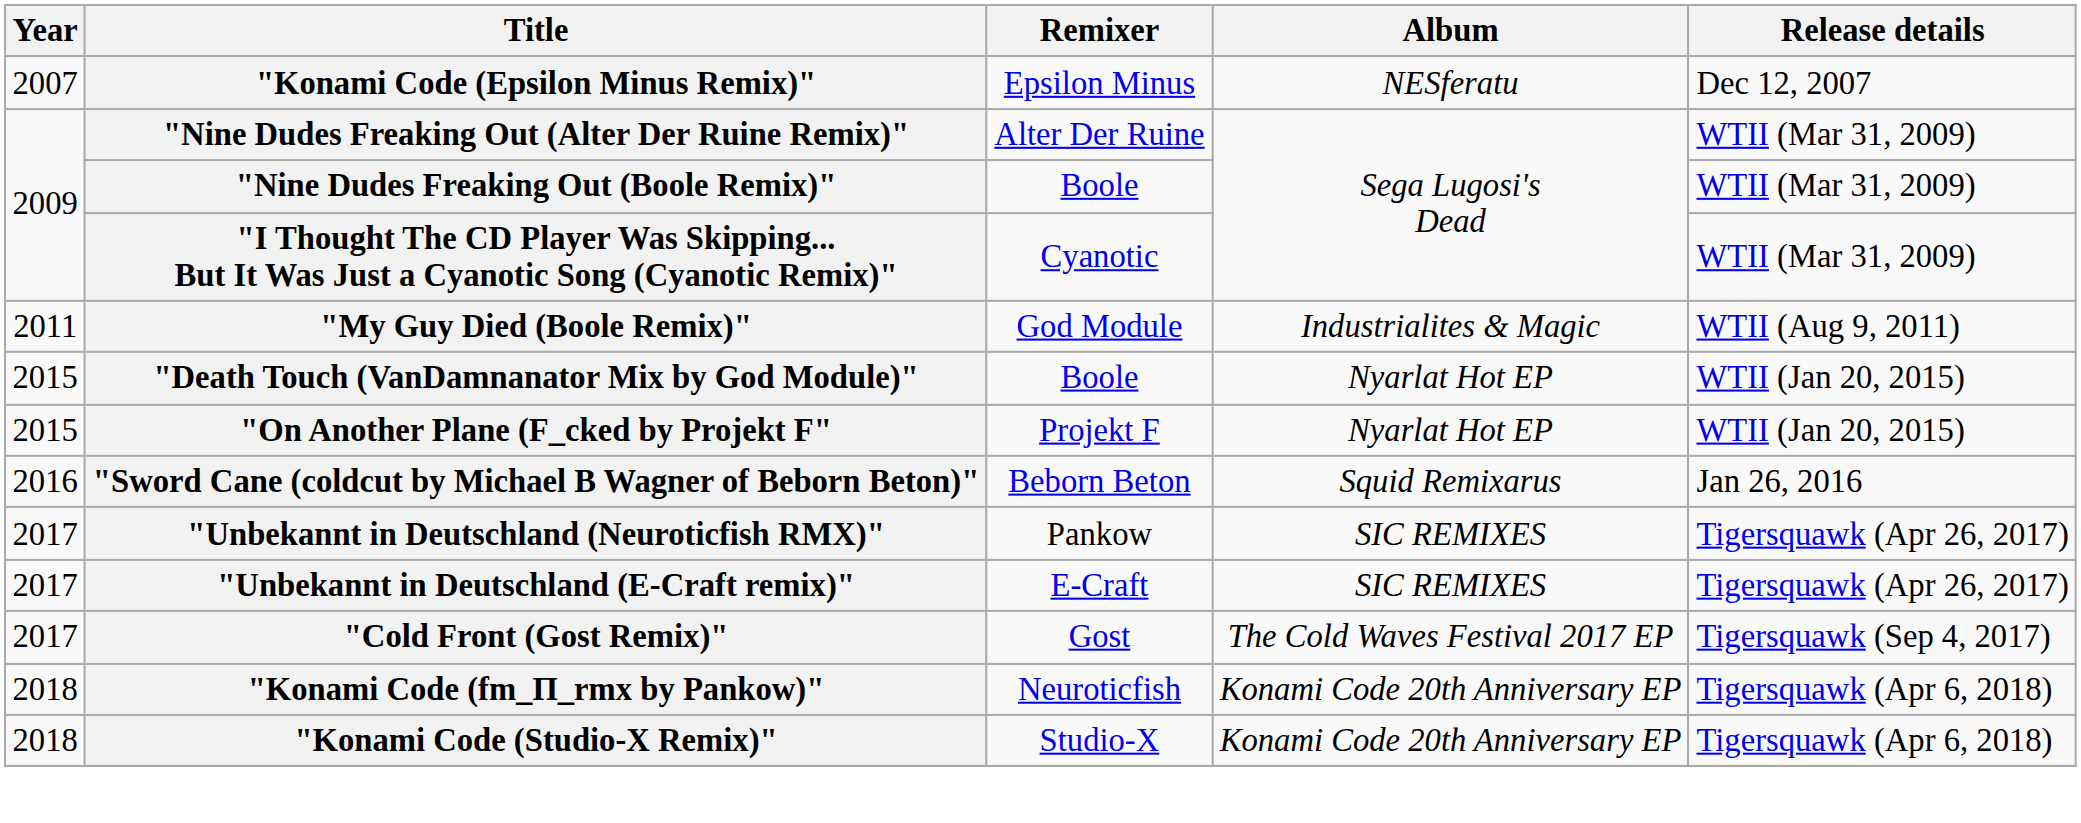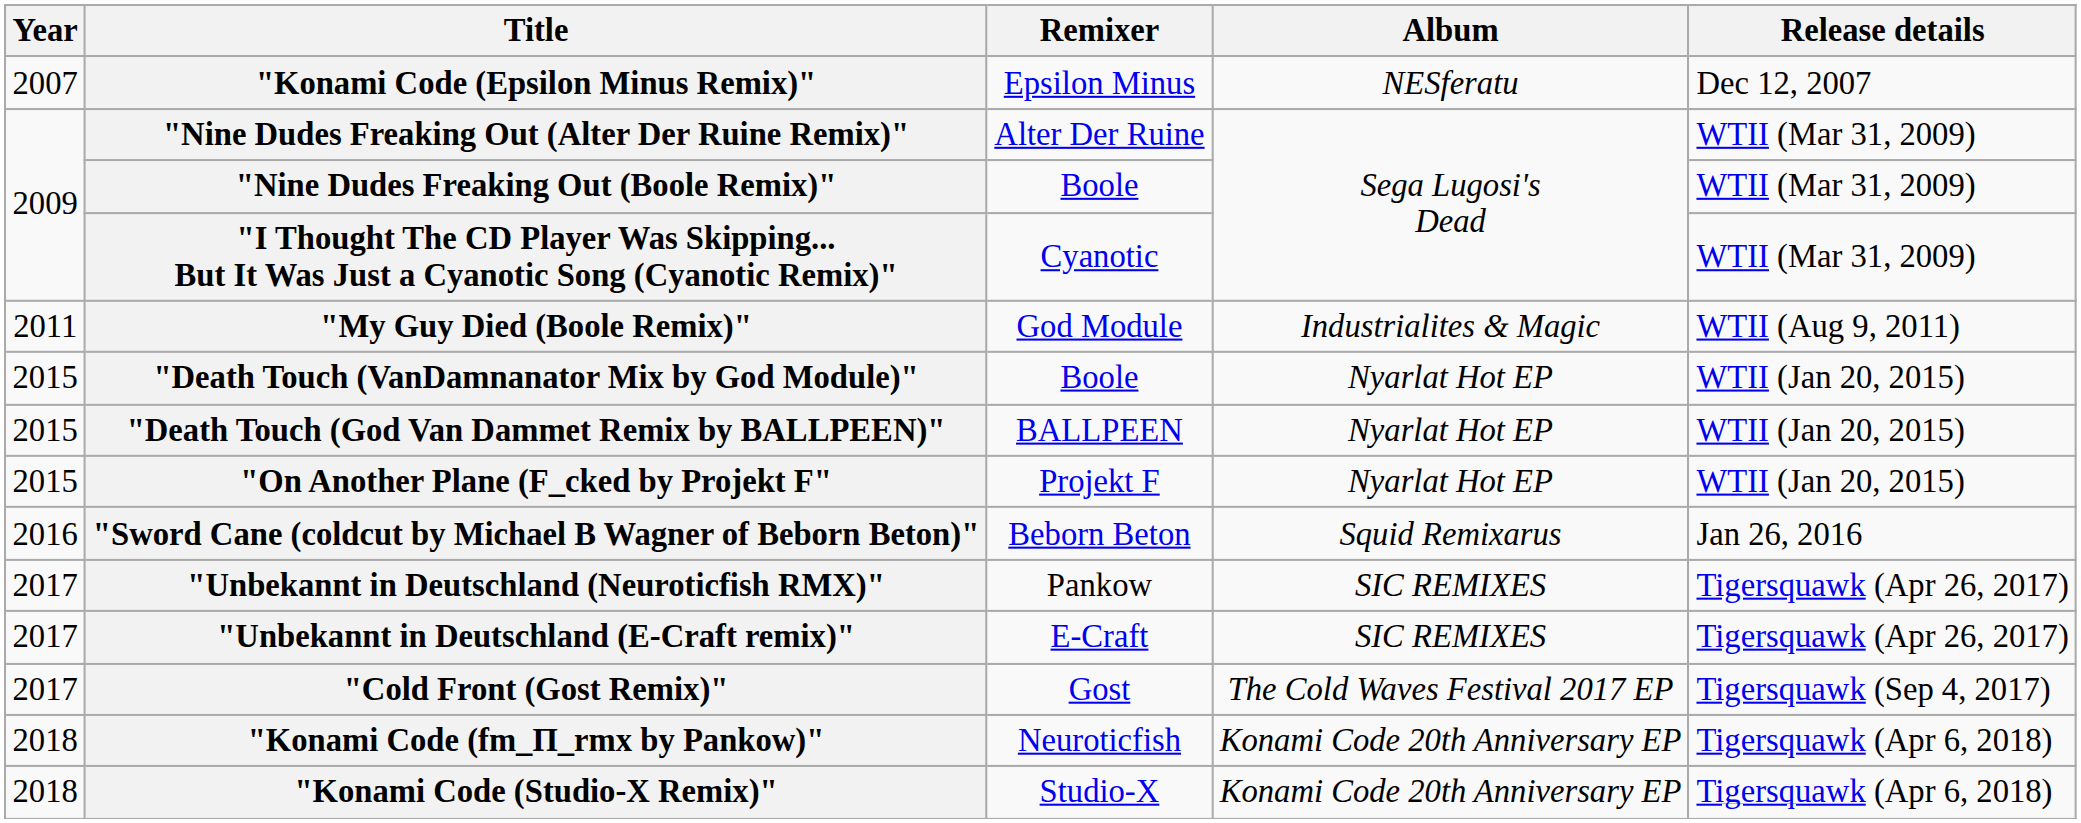+ row: (536, 429)
